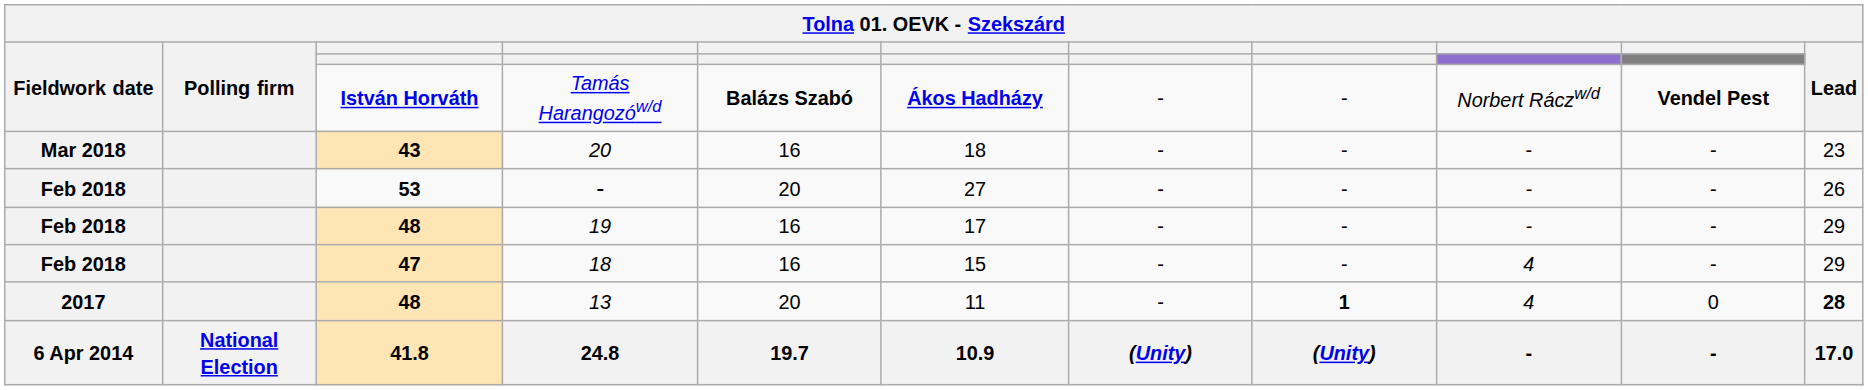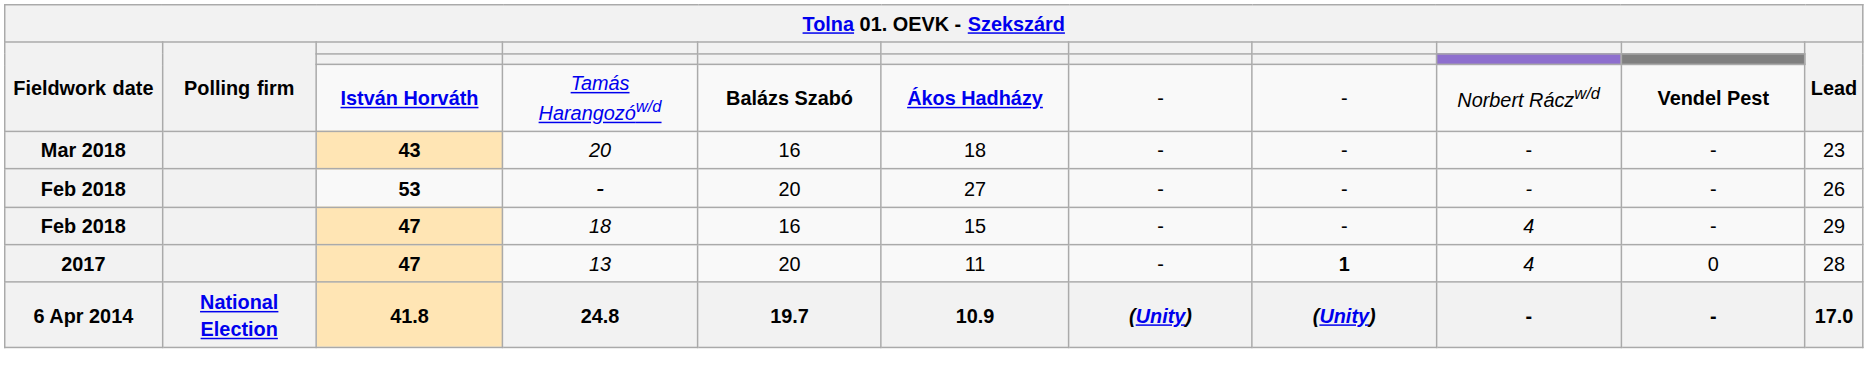- row: (600, 227)
(409, 302) 48 -> (409, 264) 47
(1834, 301) bold -> (1834, 264) normal
